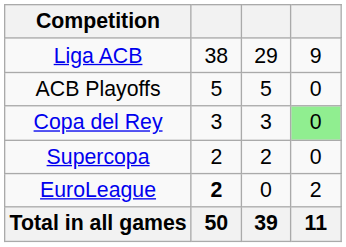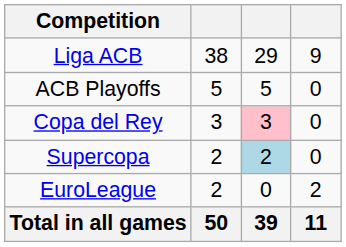(266, 122) no background -> (266, 122) pink background
(316, 122) lightgreen background -> (316, 122) no background
(266, 156) no background -> (266, 156) lightblue background
(216, 190) bold -> (216, 190) normal
